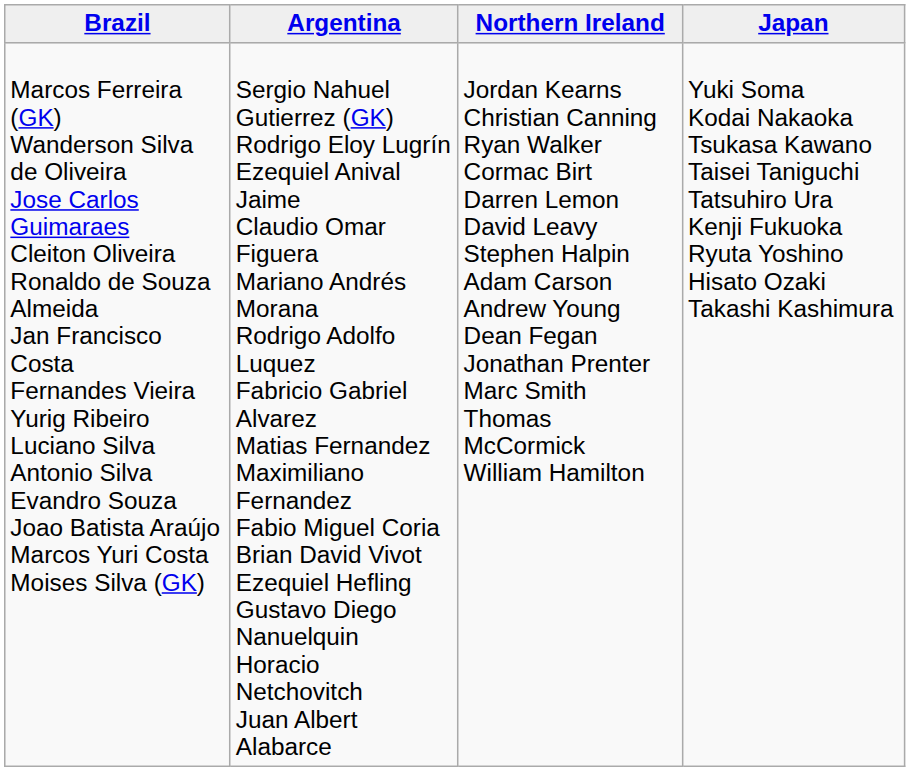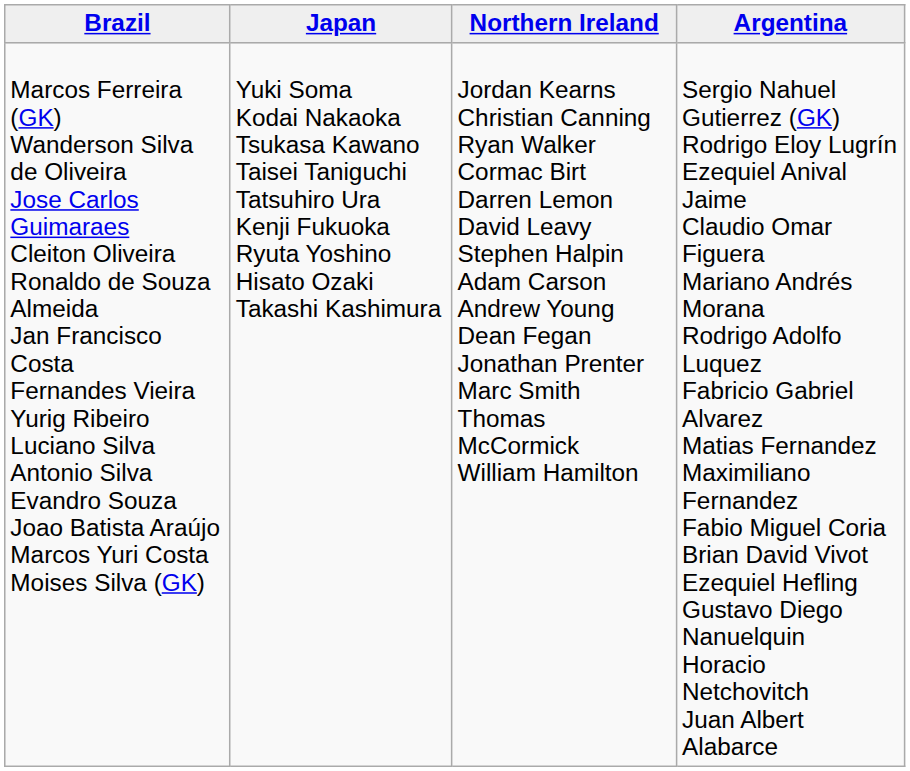columns swapped: (344, 23) <-> (793, 23)
